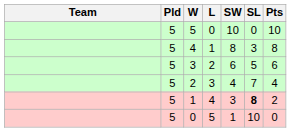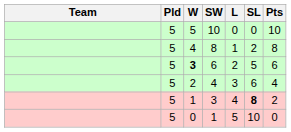columns swapped: (212, 13) <-> (233, 13)
(254, 48) 3 -> (254, 48) 2
(193, 65) normal -> (193, 65) bold
(254, 83) 7 -> (254, 83) 6
